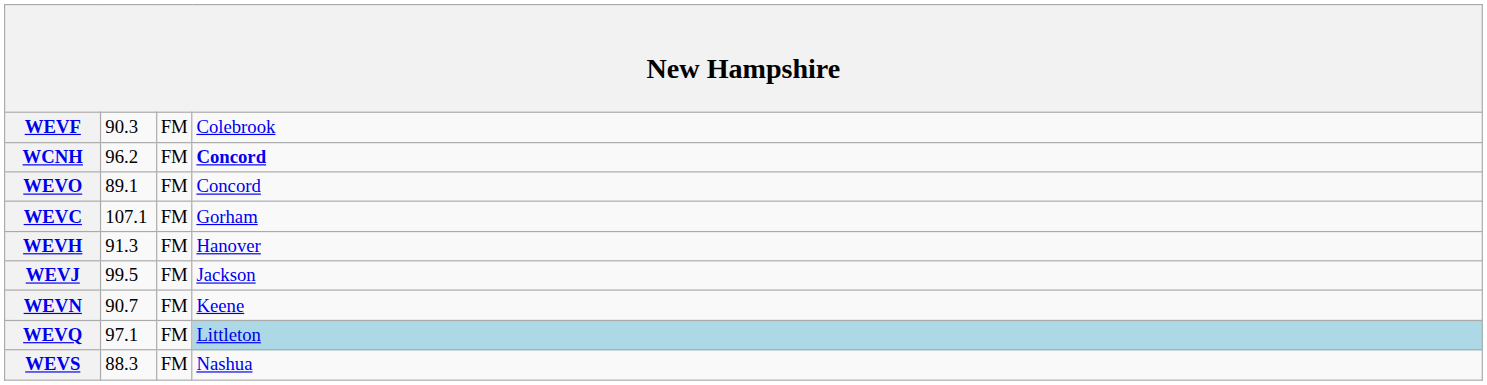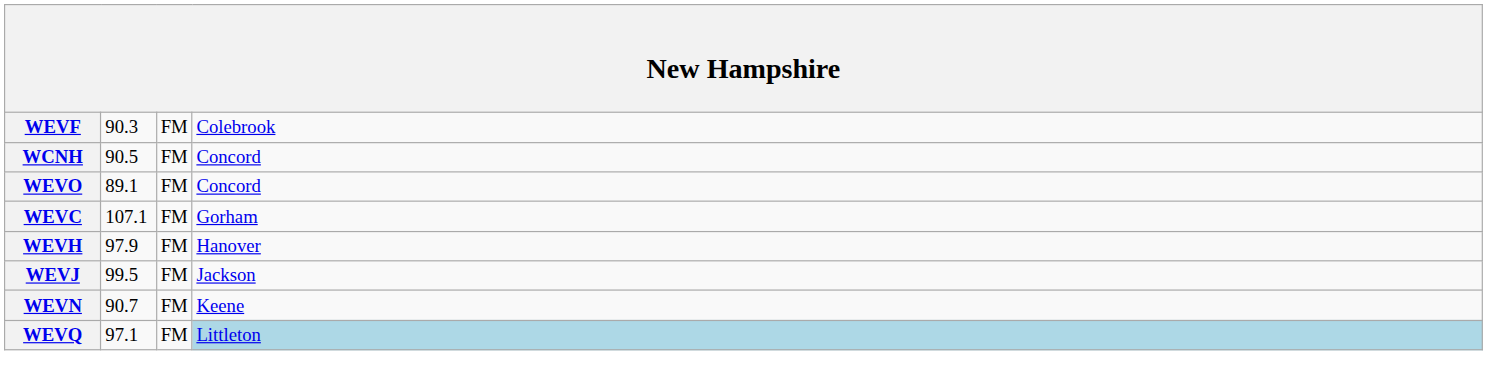(122, 156) 96.2 -> (122, 156) 90.5
(231, 156) bold -> (229, 156) normal
(122, 245) 91.3 -> (122, 245) 97.9
- row: (53, 364)
